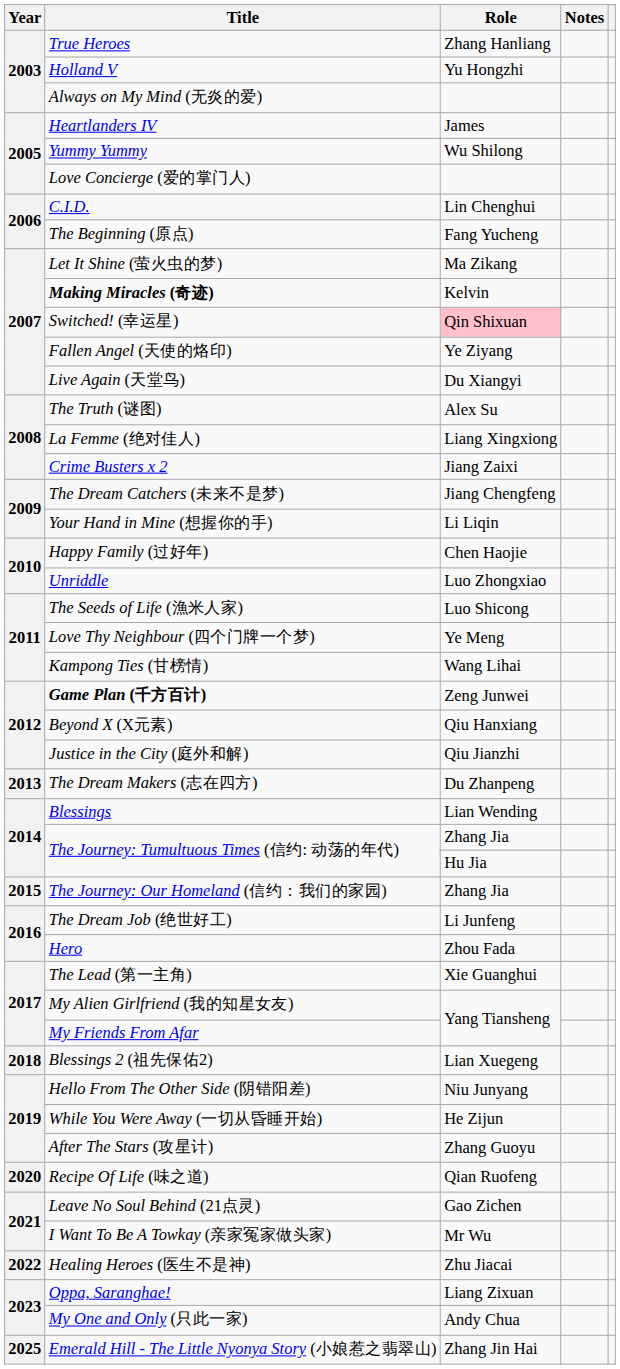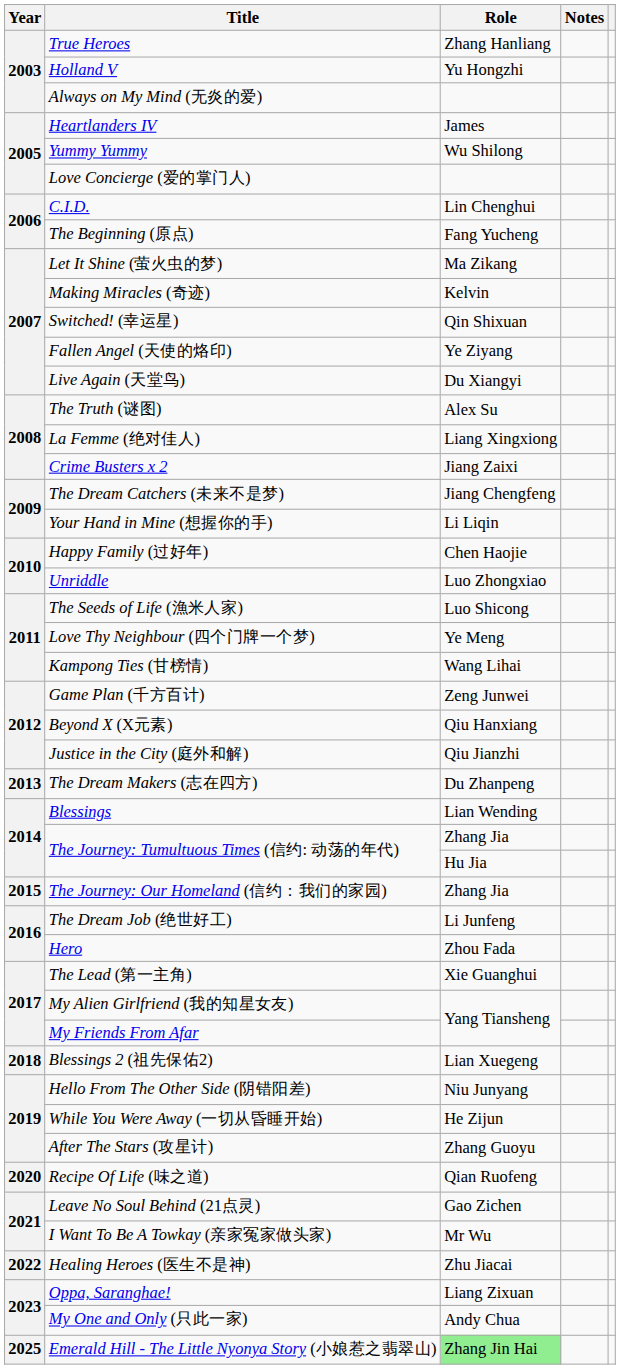(131, 292) bold -> (129, 292) normal
(486, 322) pink background -> (486, 322) no background
(128, 695) bold -> (127, 695) normal
(491, 1349) no background -> (491, 1349) lightgreen background
